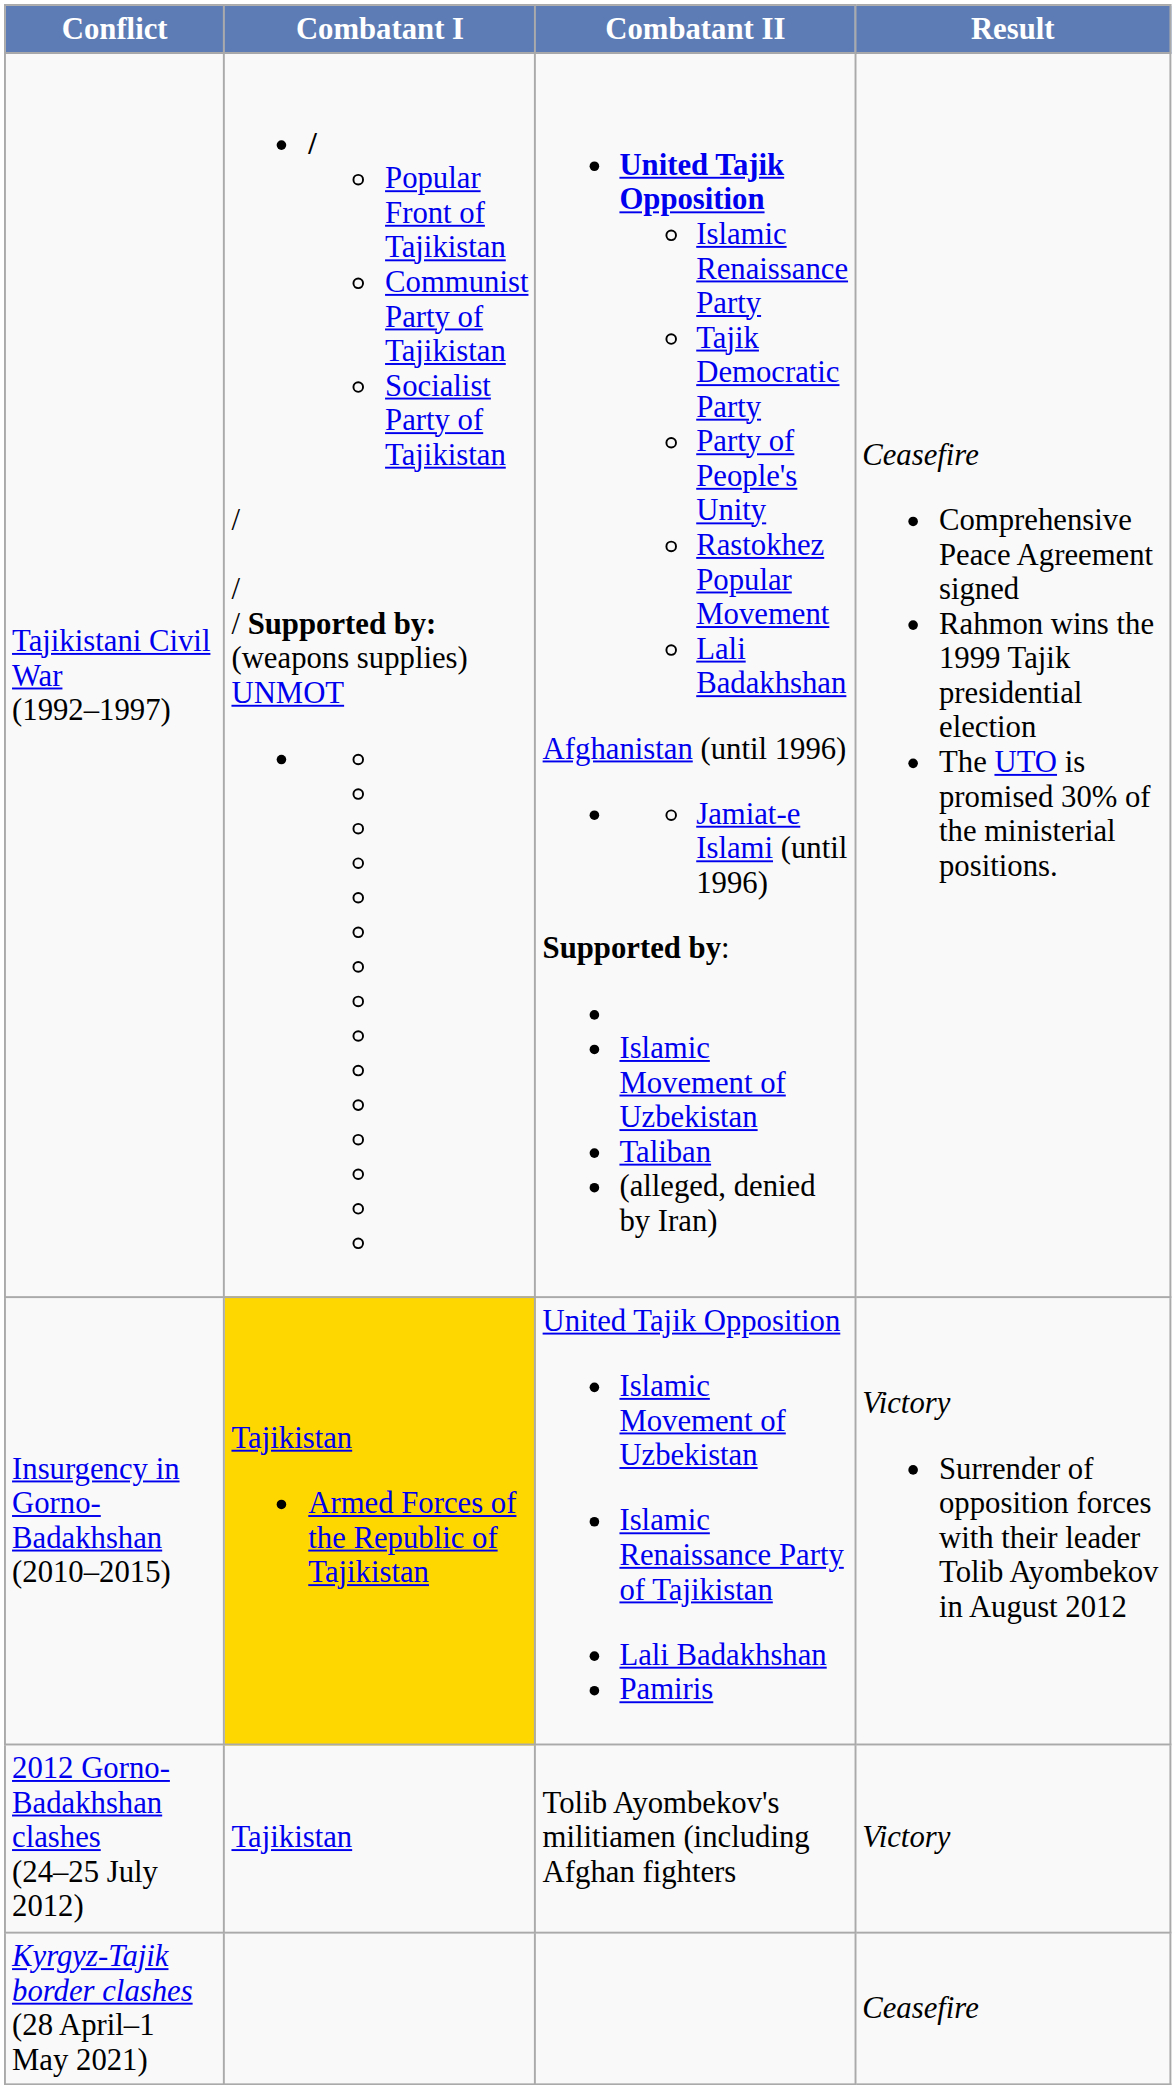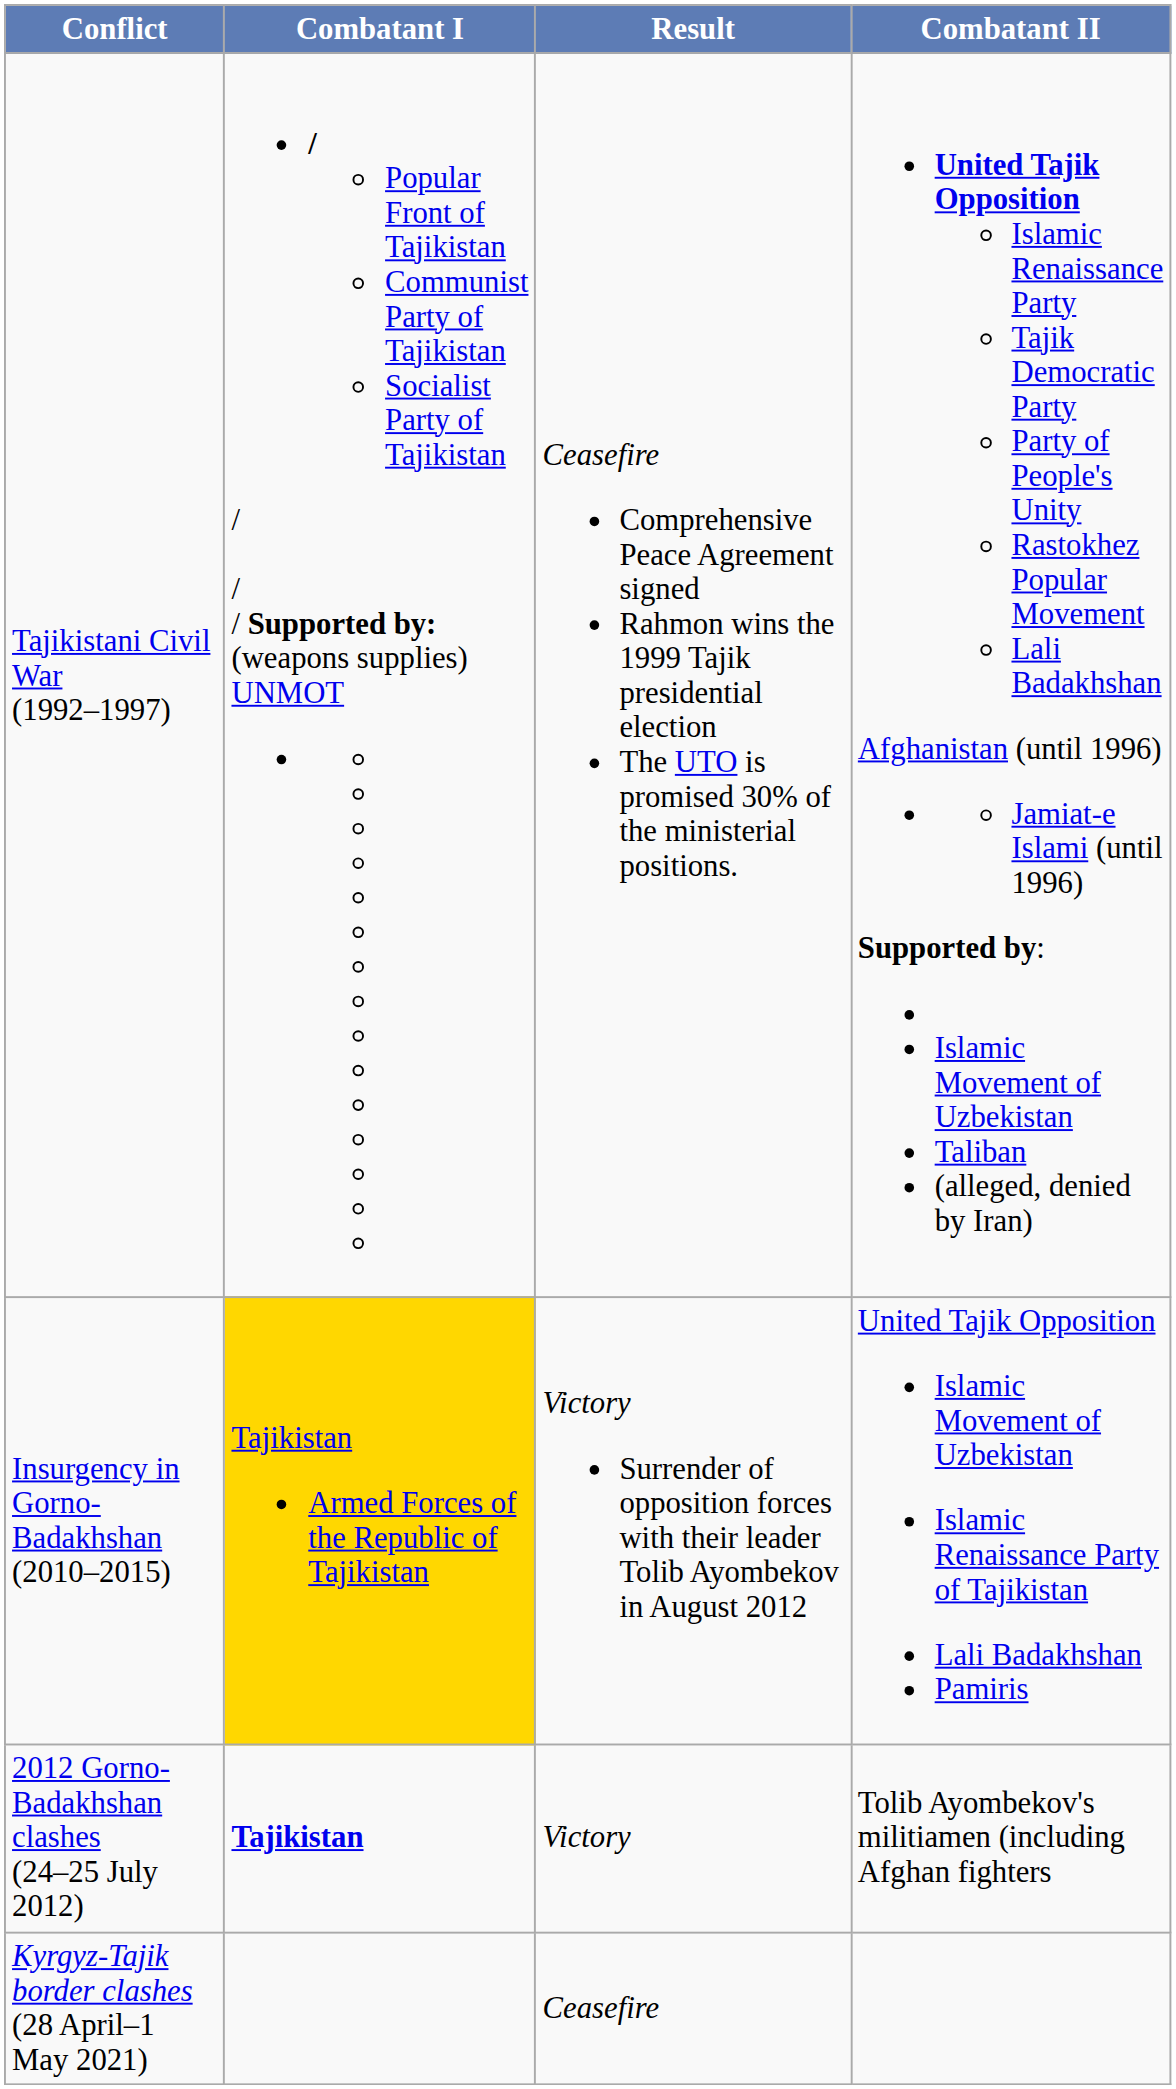columns swapped: (695, 28) <-> (1013, 28)
(292, 1837) normal -> (297, 1837) bold
